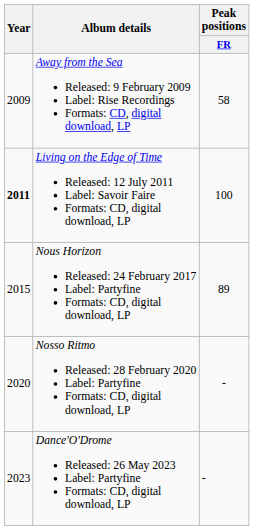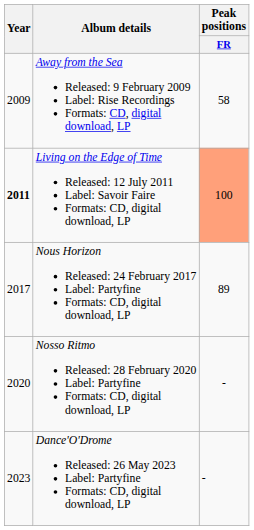(224, 195) no background -> (224, 195) lightsalmon background
(19, 289) 2015 -> (19, 289) 2017
